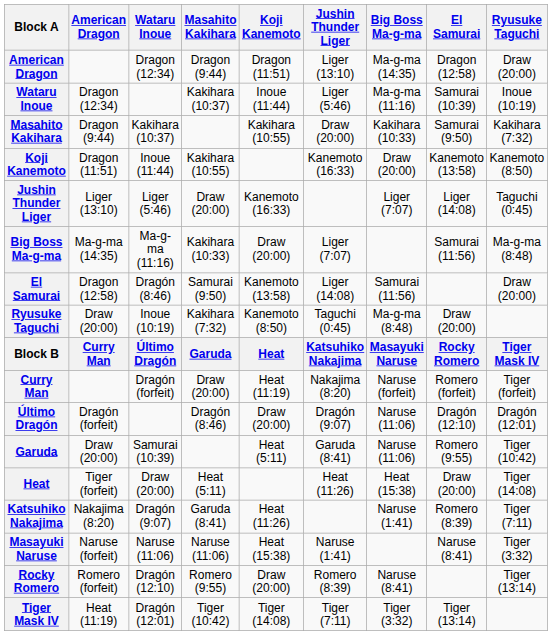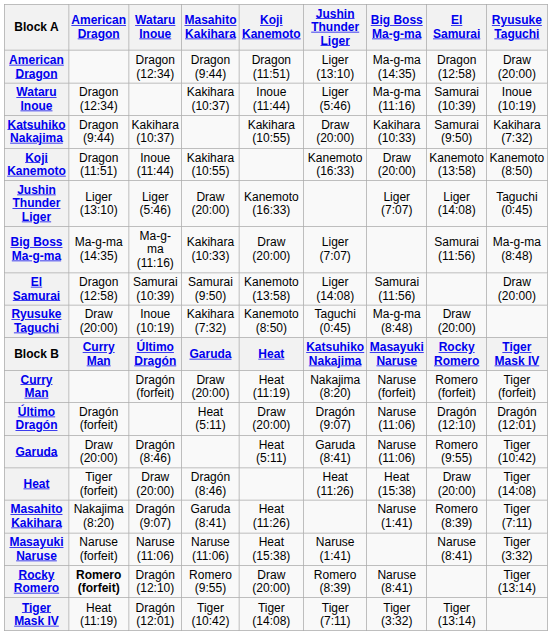(36, 131) Masahito Kakihara -> (36, 131) Katsuhiko Nakajima
(155, 288) Dragón (8:46) -> (155, 288) Samurai (10:39)
(210, 419) Dragón (8:46) -> (210, 419) Heat (5:11)
(155, 451) Samurai (10:39) -> (155, 451) Dragón (8:46)
(210, 484) Heat (5:11) -> (210, 484) Dragón (8:46)
(36, 516) Katsuhiko Nakajima -> (36, 516) Masahito Kakihara
(99, 581) normal -> (99, 581) bold
